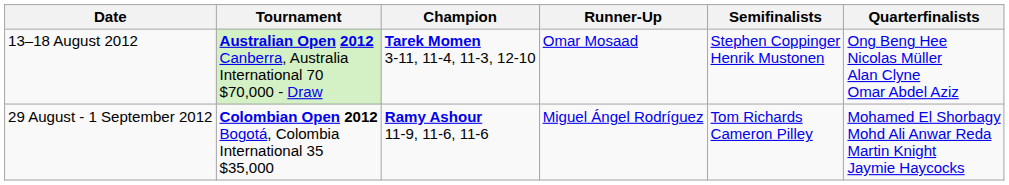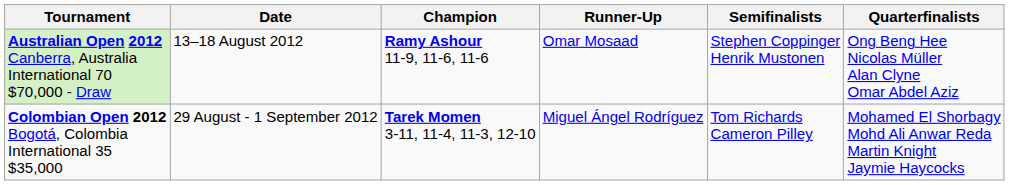columns swapped: (299, 17) <-> (110, 17)
(460, 49) Tarek Momen 3-11, 11-4, 11-3, 12-10 -> (437, 49) Ramy Ashour 11-9, 11-6, 11-6
(437, 125) Ramy Ashour 11-9, 11-6, 11-6 -> (460, 125) Tarek Momen 3-11, 11-4, 11-3, 12-10
